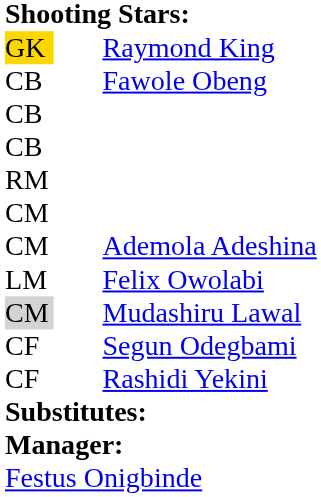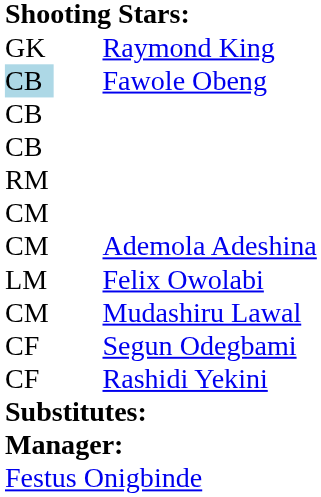(25, 47) gold background -> (25, 47) no background
(24, 80) no background -> (24, 80) lightblue background
(27, 312) lightgrey background -> (27, 312) no background
